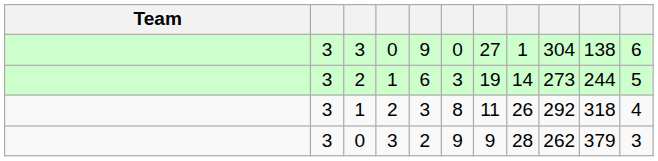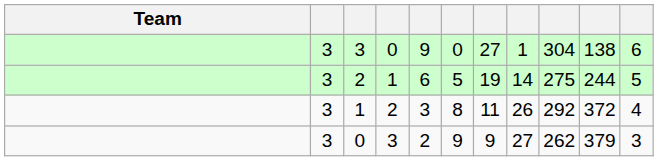(457, 79) 3 -> (457, 79) 5
(559, 79) 273 -> (559, 79) 275
(600, 110) 318 -> (600, 110) 372
(523, 140) 28 -> (523, 140) 27
